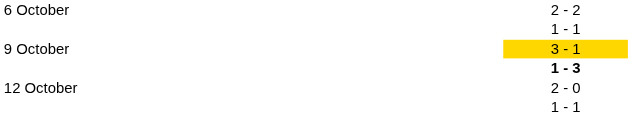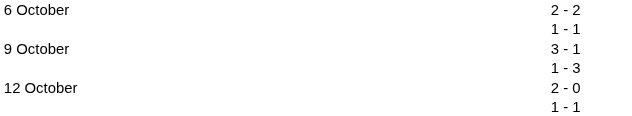(566, 49) gold background -> (566, 49) no background
(566, 68) bold -> (566, 68) normal
